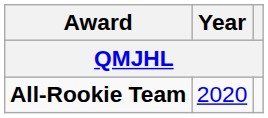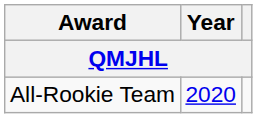(98, 94) bold -> (92, 94) normal
